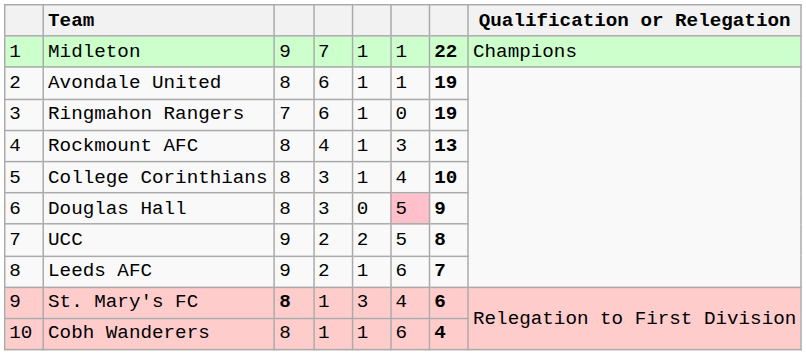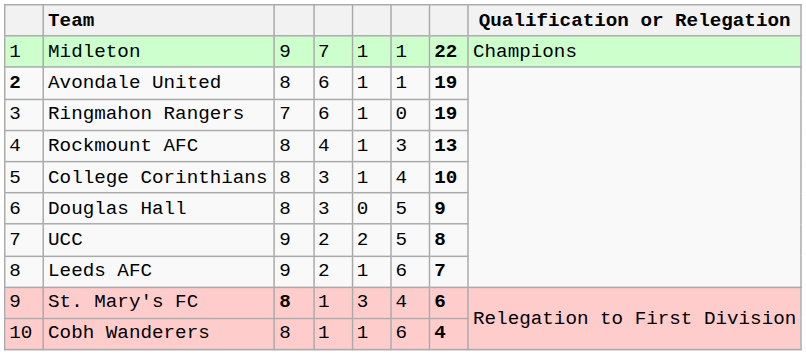(15, 83) normal -> (15, 83) bold
(401, 209) pink background -> (401, 209) no background
